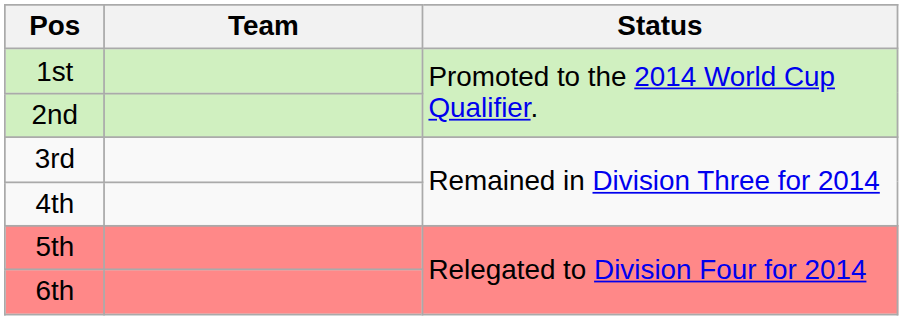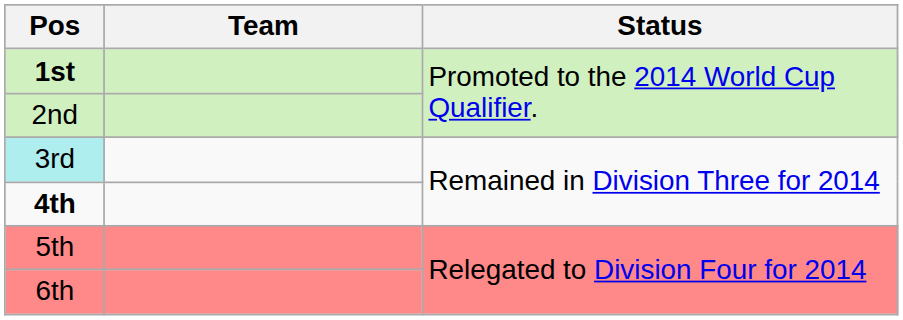(55, 70) normal -> (55, 70) bold
(55, 159) no background -> (55, 159) paleturquoise background
(55, 203) normal -> (55, 203) bold
